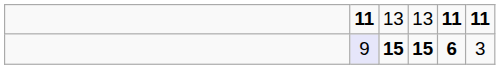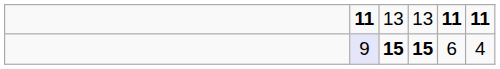(452, 49) bold -> (452, 49) normal
(480, 49) 3 -> (480, 49) 4
